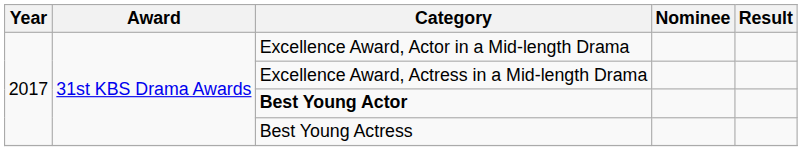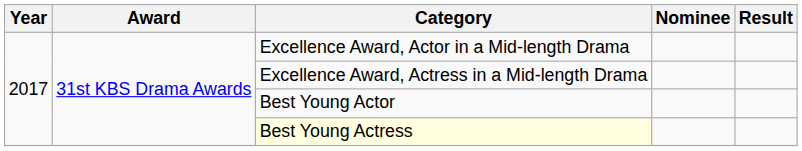(333, 103) bold -> (327, 103) normal
(336, 131) no background -> (336, 131) lightyellow background
